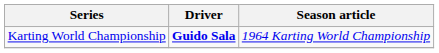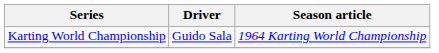(204, 36) bold -> (202, 36) normal
